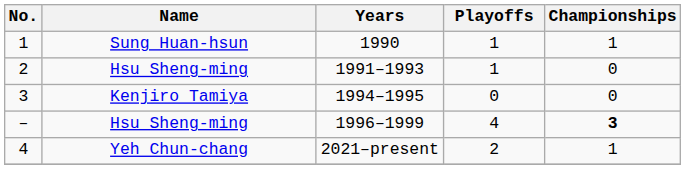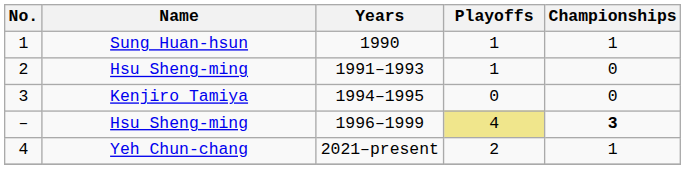(494, 124) no background -> (494, 124) khaki background
